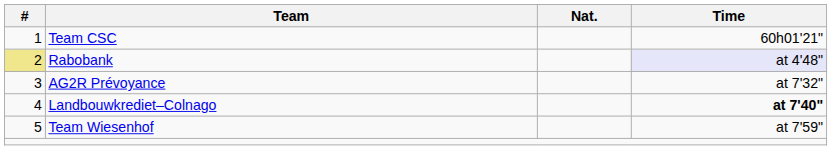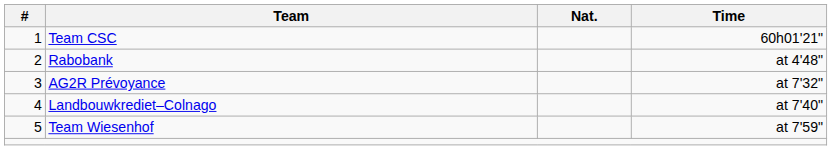(38, 61) khaki background -> (38, 61) no background
(800, 61) lavender background -> (800, 61) no background
(798, 105) bold -> (800, 105) normal
